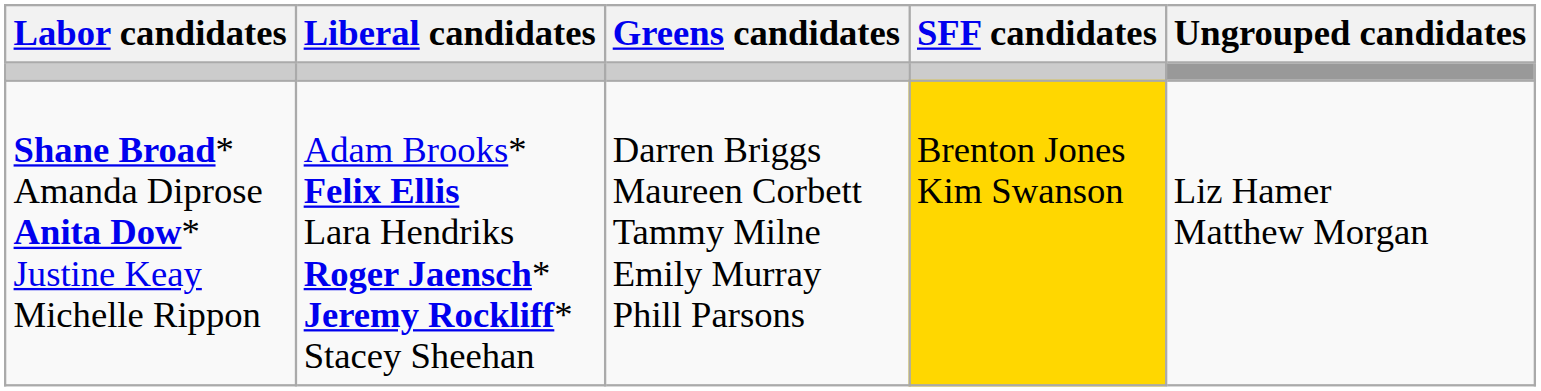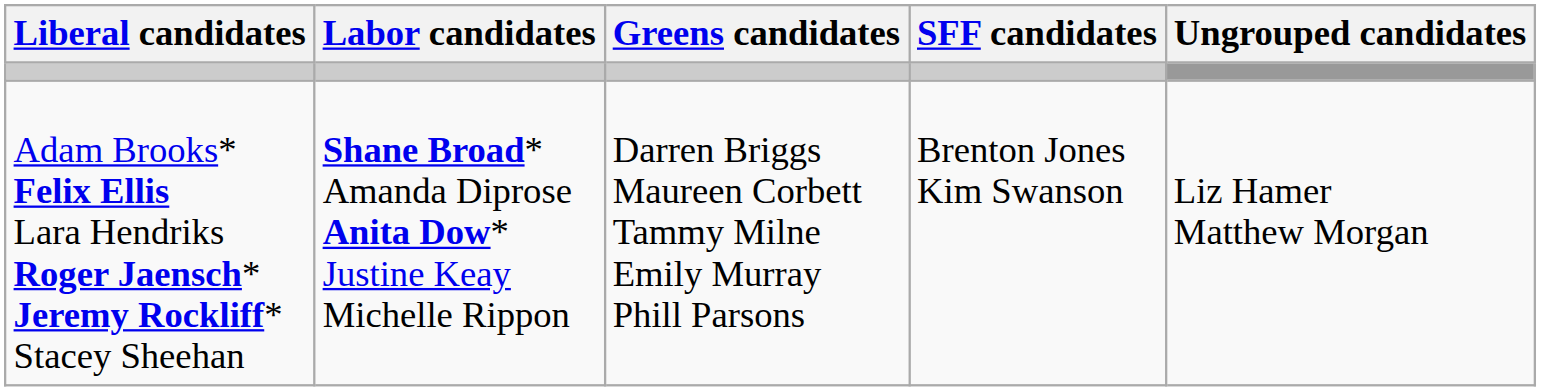columns swapped: (150, 33) <-> (450, 33)
(1021, 170) gold background -> (1021, 170) no background
